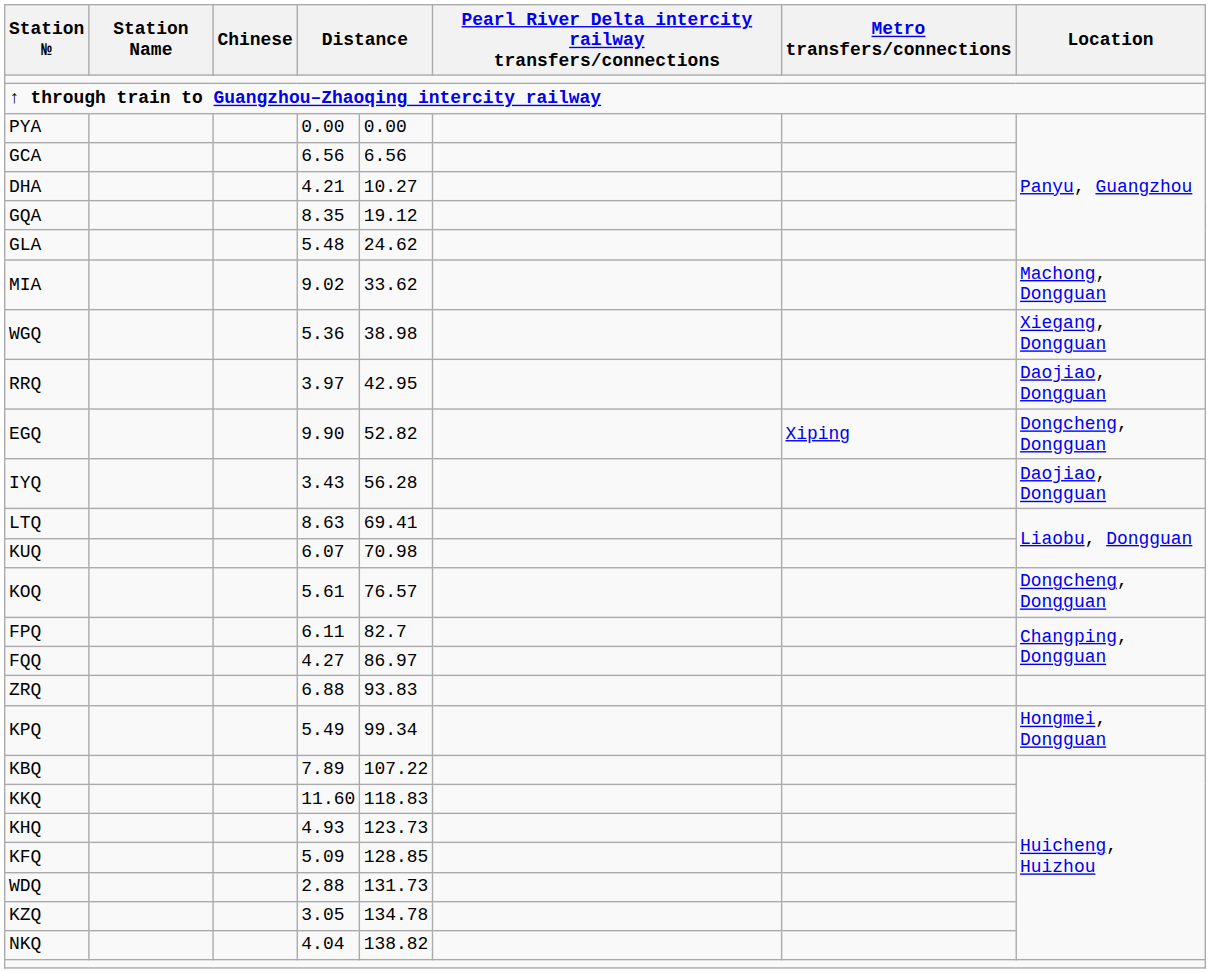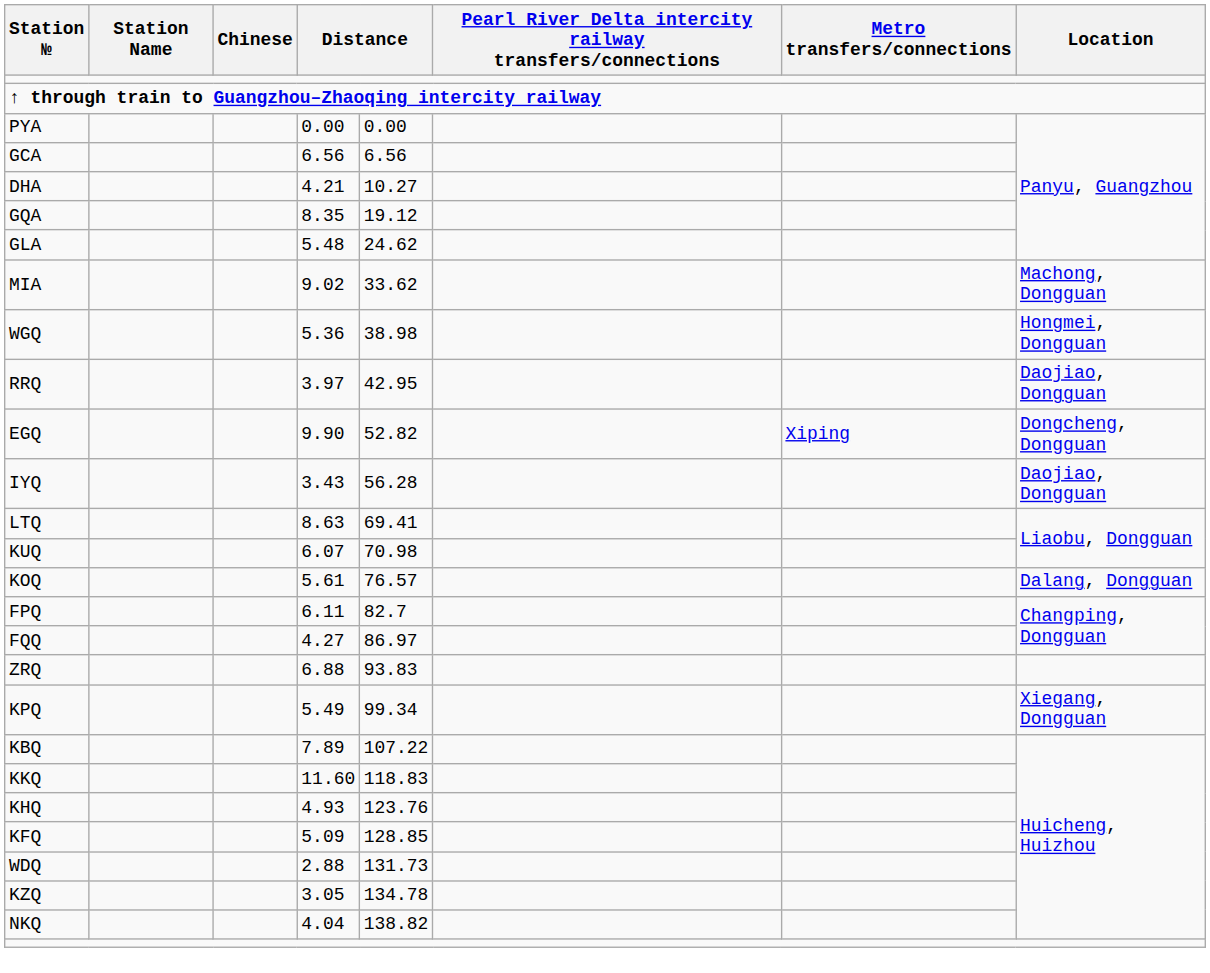(1063, 334) Xiegang, Dongguan -> (1063, 334) Hongmei, Dongguan
(1074, 592) Dongcheng, Dongguan -> (1106, 582) Dalang, Dongguan
(1063, 730) Hongmei, Dongguan -> (1063, 709) Xiegang, Dongguan
(396, 828) 123.73 -> (396, 807) 123.76
